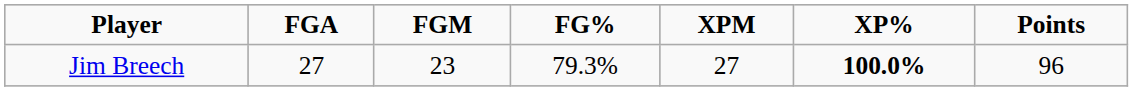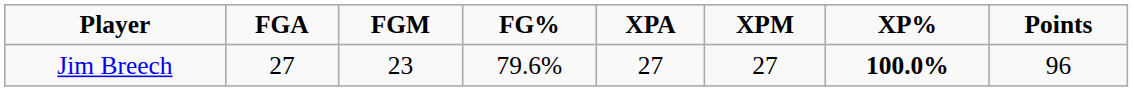+ column: (651, 24)
(585, 65) 79.3% -> (529, 65) 79.6%
